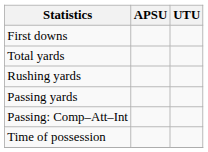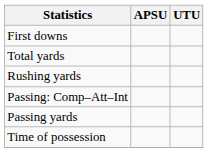rows swapped: (42, 96) <-> (68, 116)
